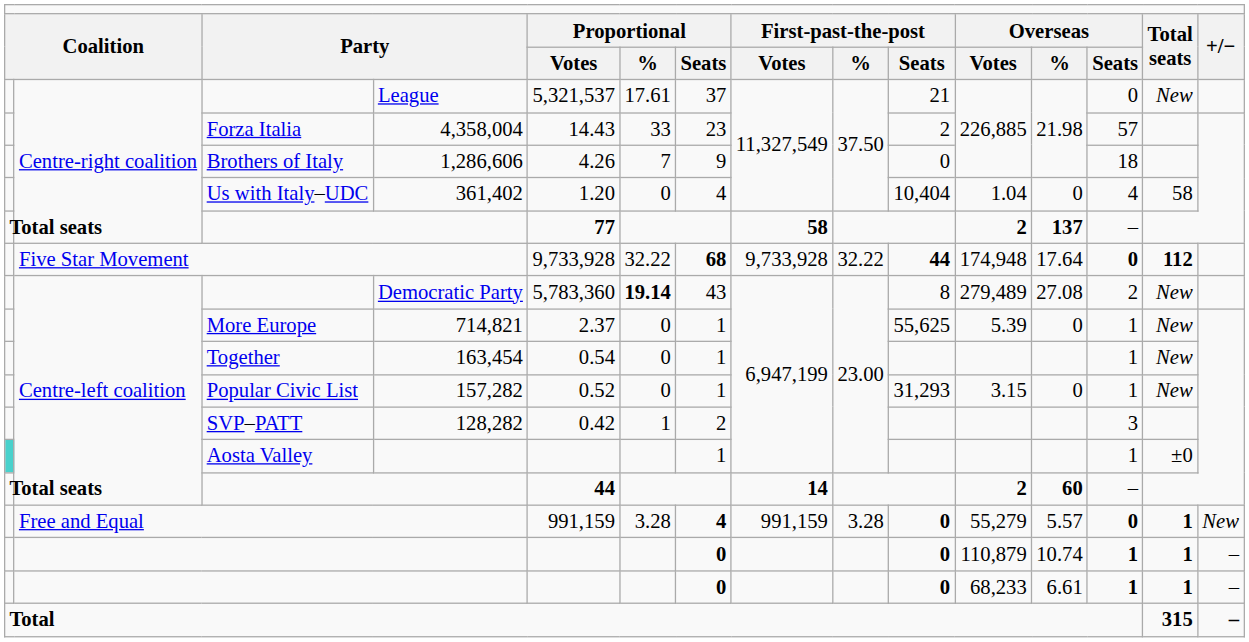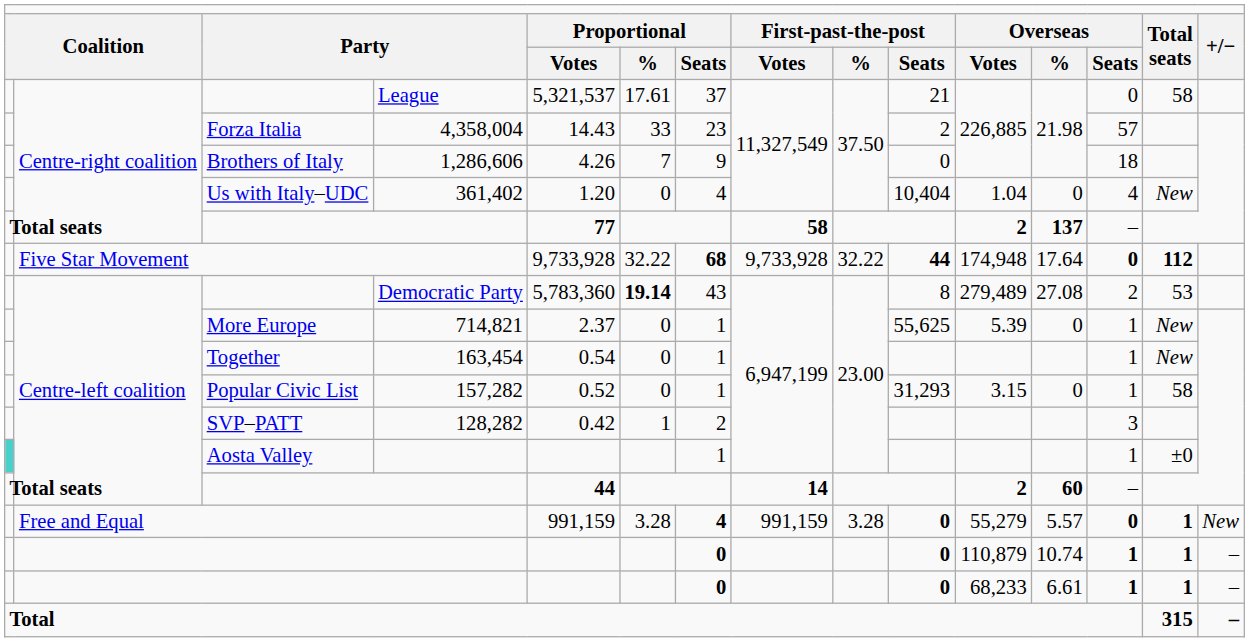(1174, 95) New -> (1182, 95) 58
(1182, 194) 58 -> (1174, 194) New
(1174, 292) New -> (1182, 292) 53
(1174, 390) New -> (1182, 390) 58
